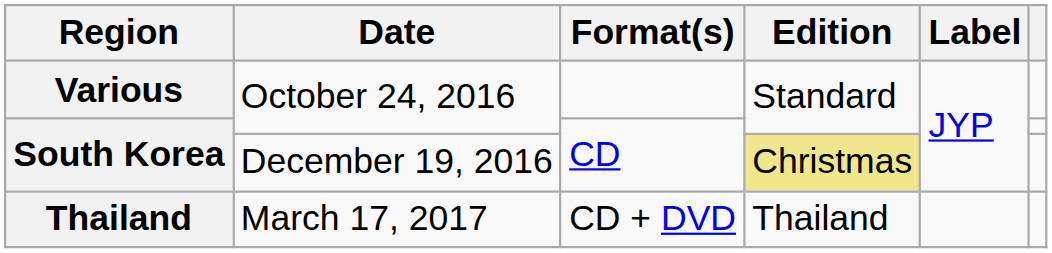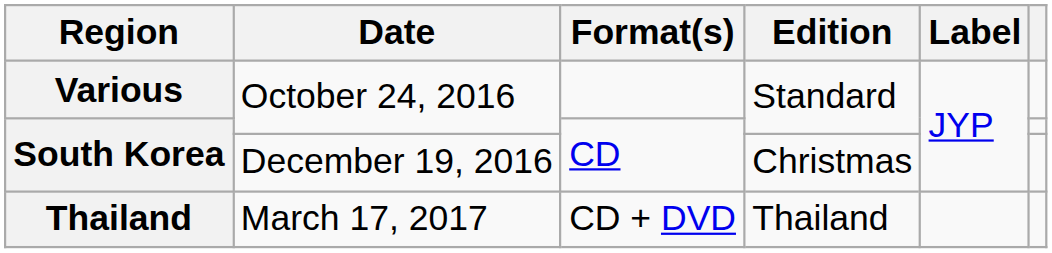(832, 161) khaki background -> (832, 161) no background
